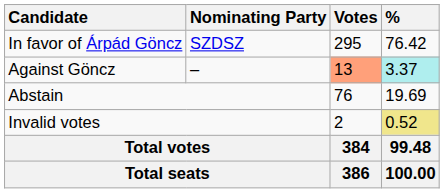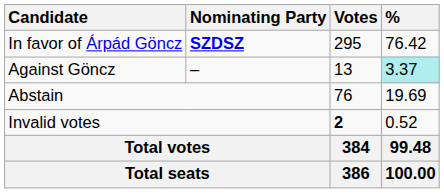(217, 43) normal -> (217, 43) bold
(343, 69) lightsalmon background -> (343, 69) no background
(339, 122) normal -> (339, 122) bold
(401, 122) khaki background -> (401, 122) no background
